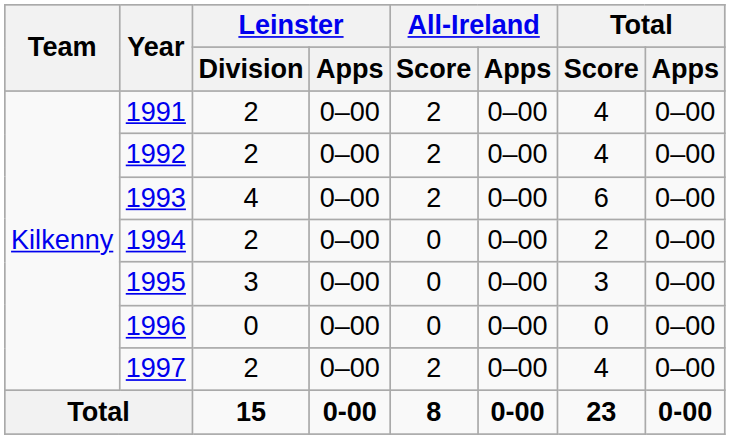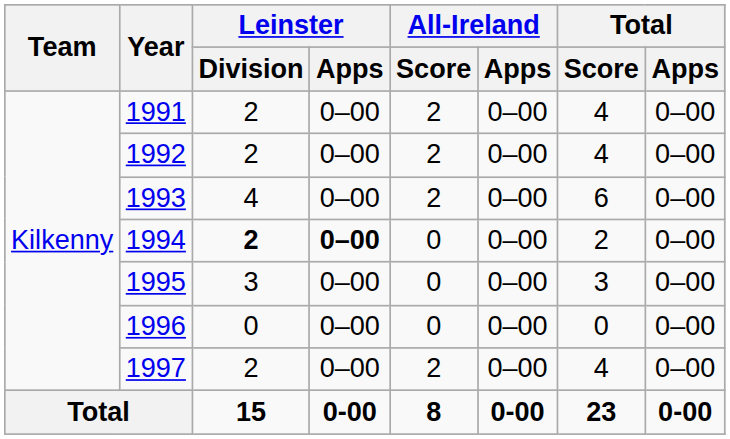(251, 240) normal -> (251, 240) bold
(350, 240) normal -> (350, 240) bold
